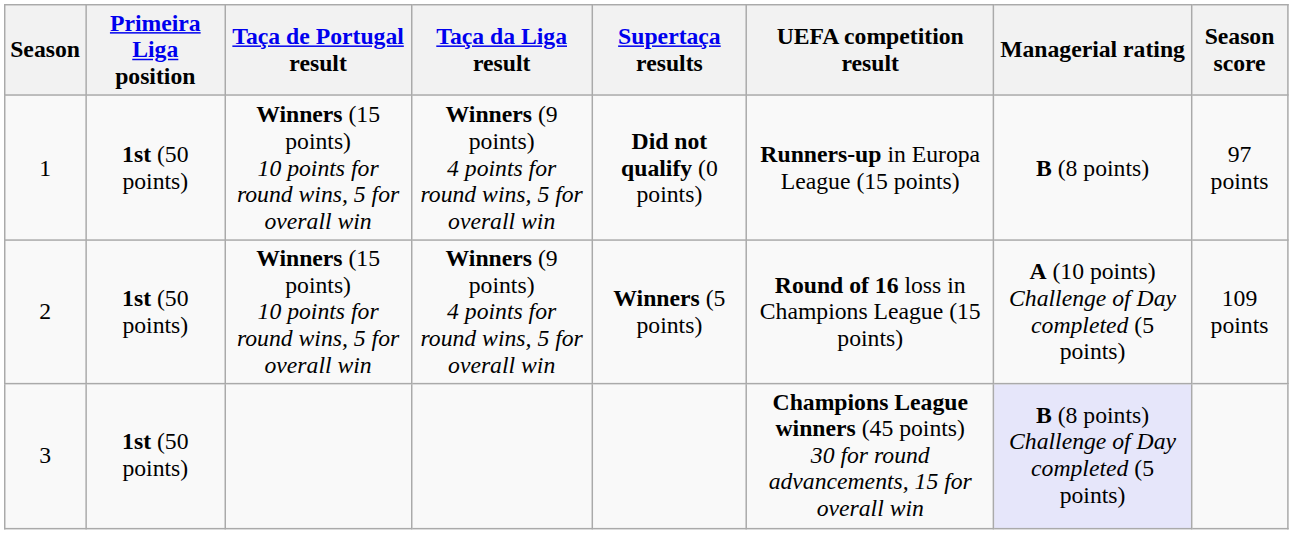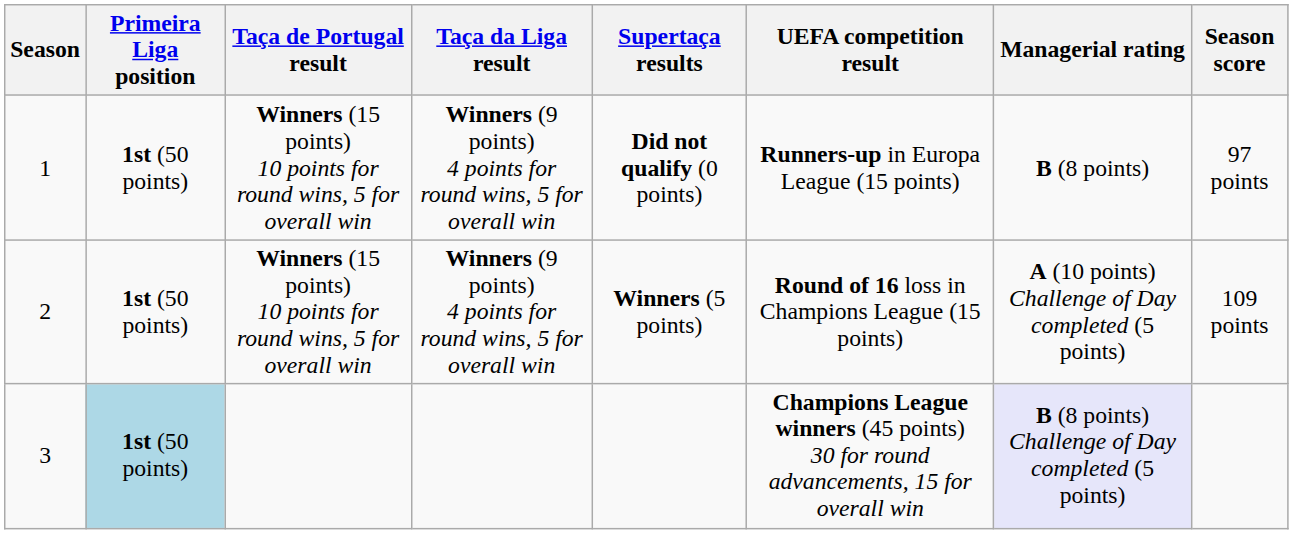(155, 455) no background -> (155, 455) lightblue background
